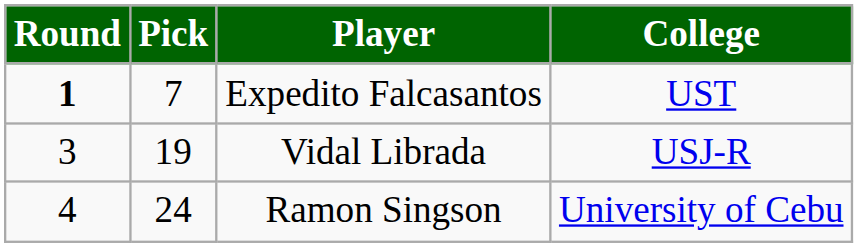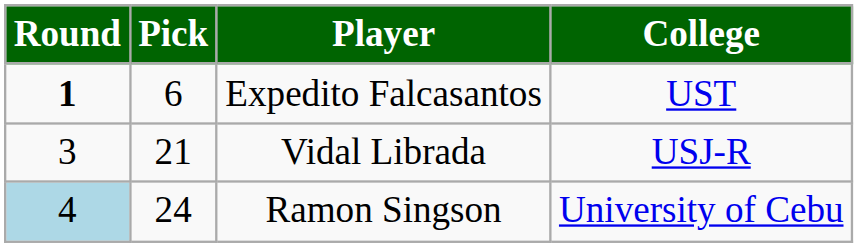(173, 92) 7 -> (173, 92) 6
(173, 151) 19 -> (173, 151) 21
(67, 210) no background -> (67, 210) lightblue background
